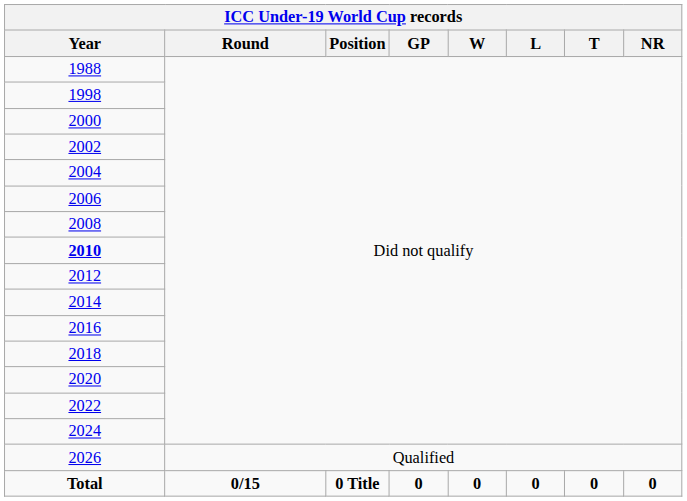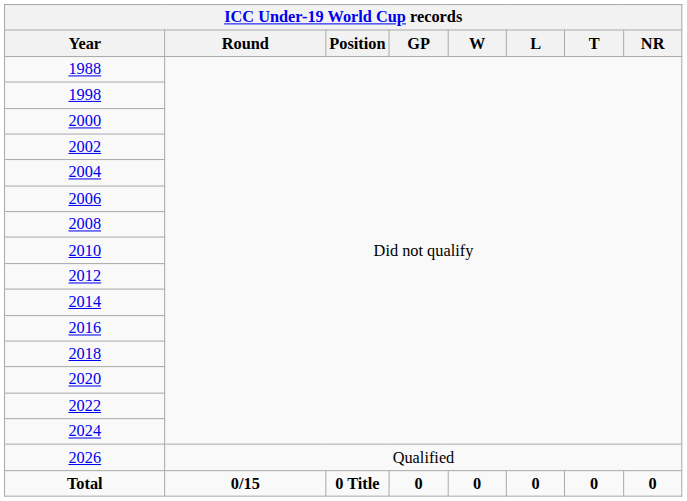(85, 250) bold -> (85, 250) normal
